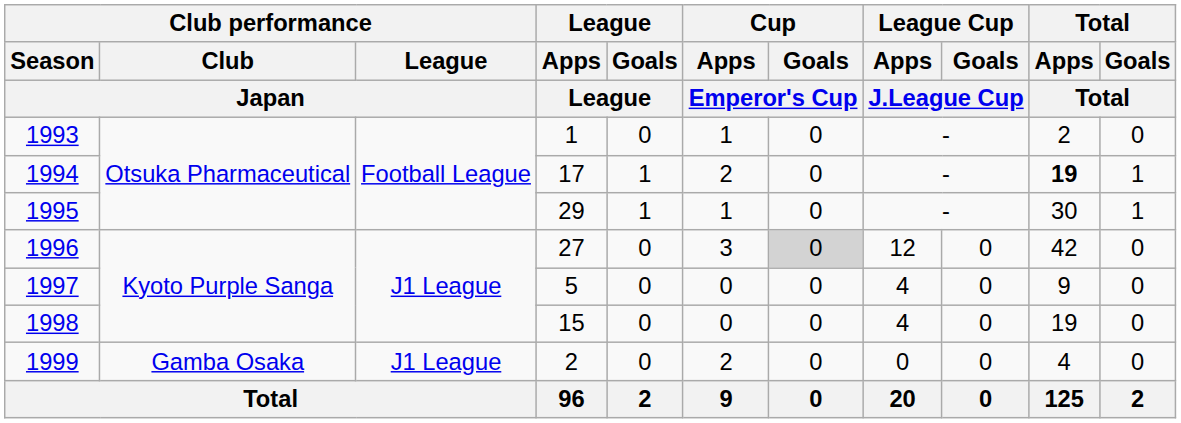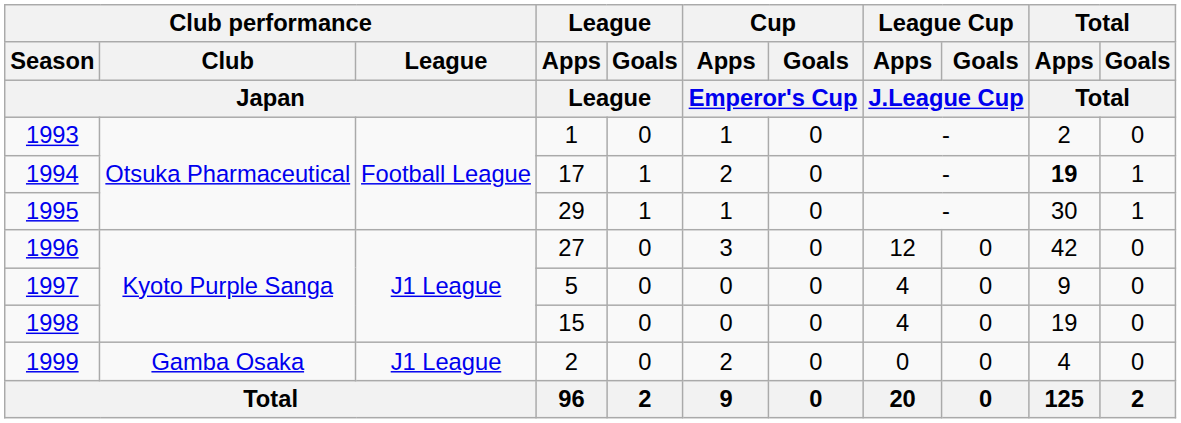(816, 248) lightgrey background -> (816, 248) no background
